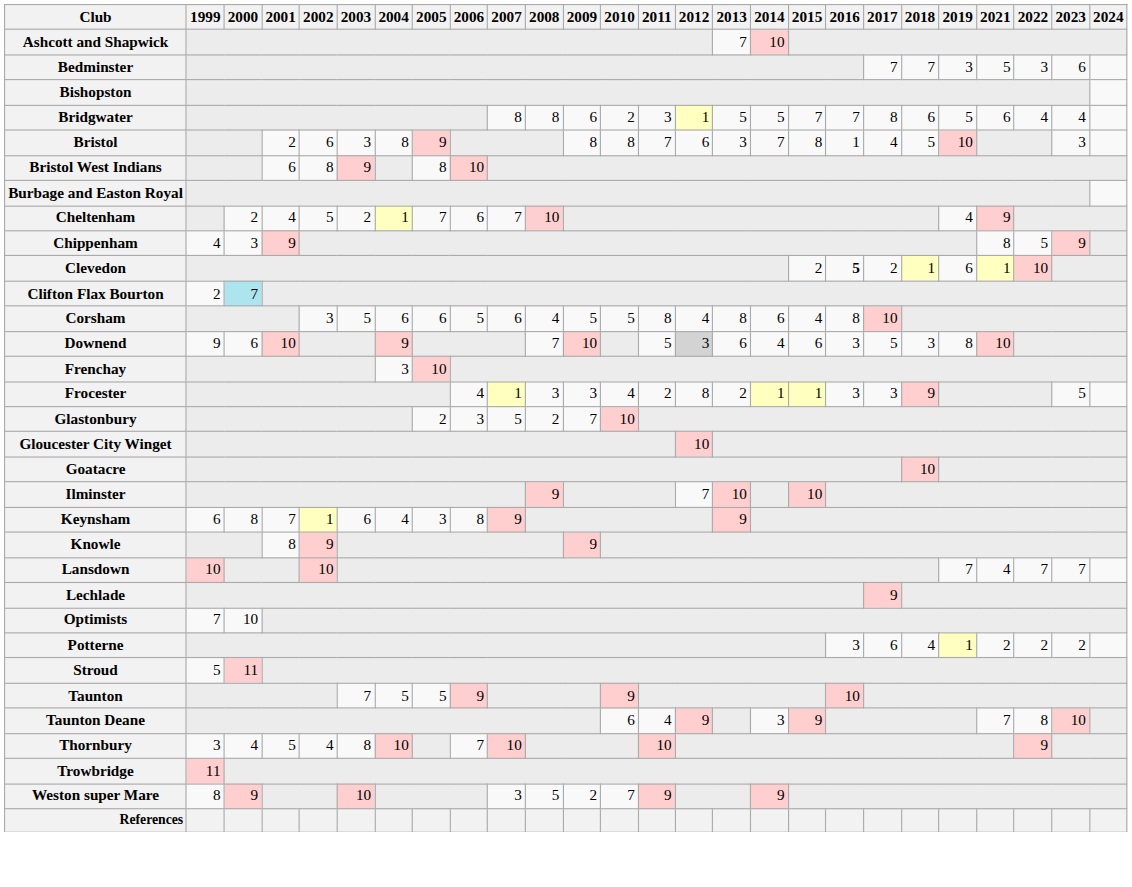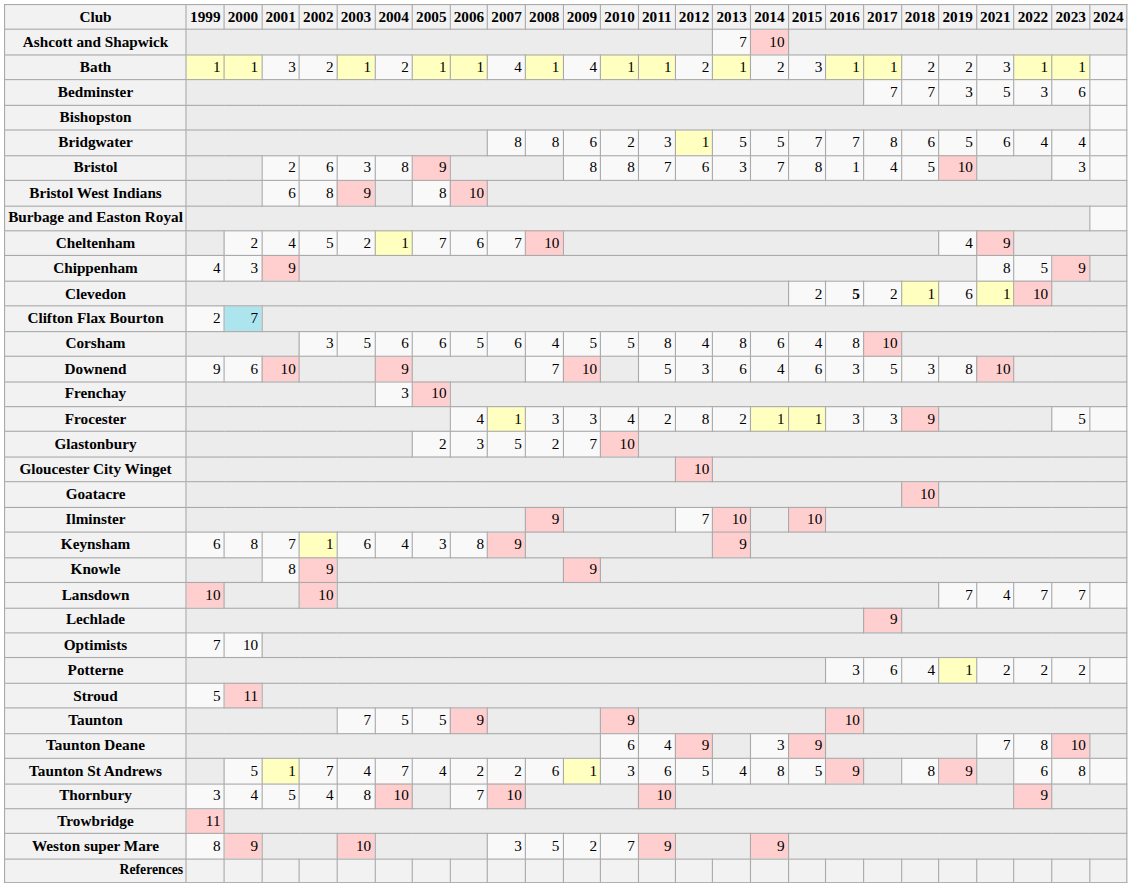+ row: (96, 66)
(705, 343) lightgrey background -> (705, 368) no background
+ row: (96, 770)
